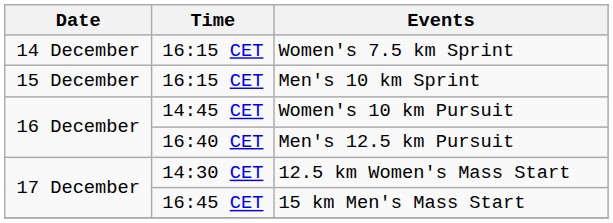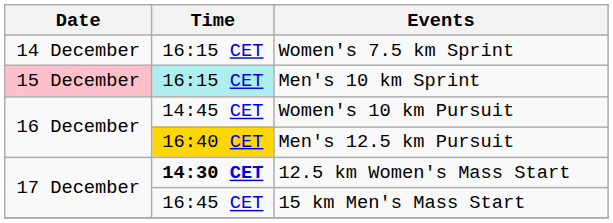(78, 81) no background -> (78, 81) pink background
(213, 81) no background -> (213, 81) paleturquoise background
(213, 142) no background -> (213, 142) gold background
(213, 173) normal -> (213, 173) bold
